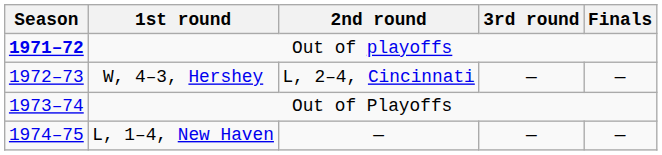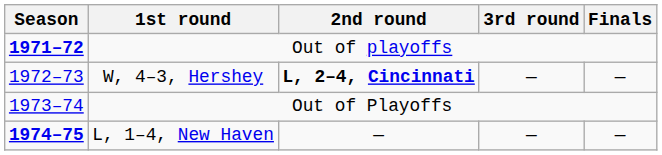(379, 77) normal -> (379, 77) bold
(46, 135) normal -> (46, 135) bold
